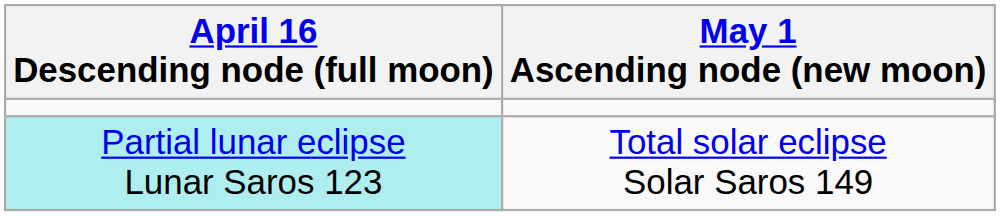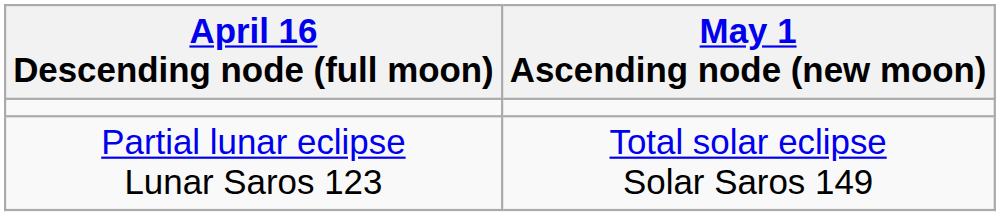(253, 162) paleturquoise background -> (253, 162) no background
